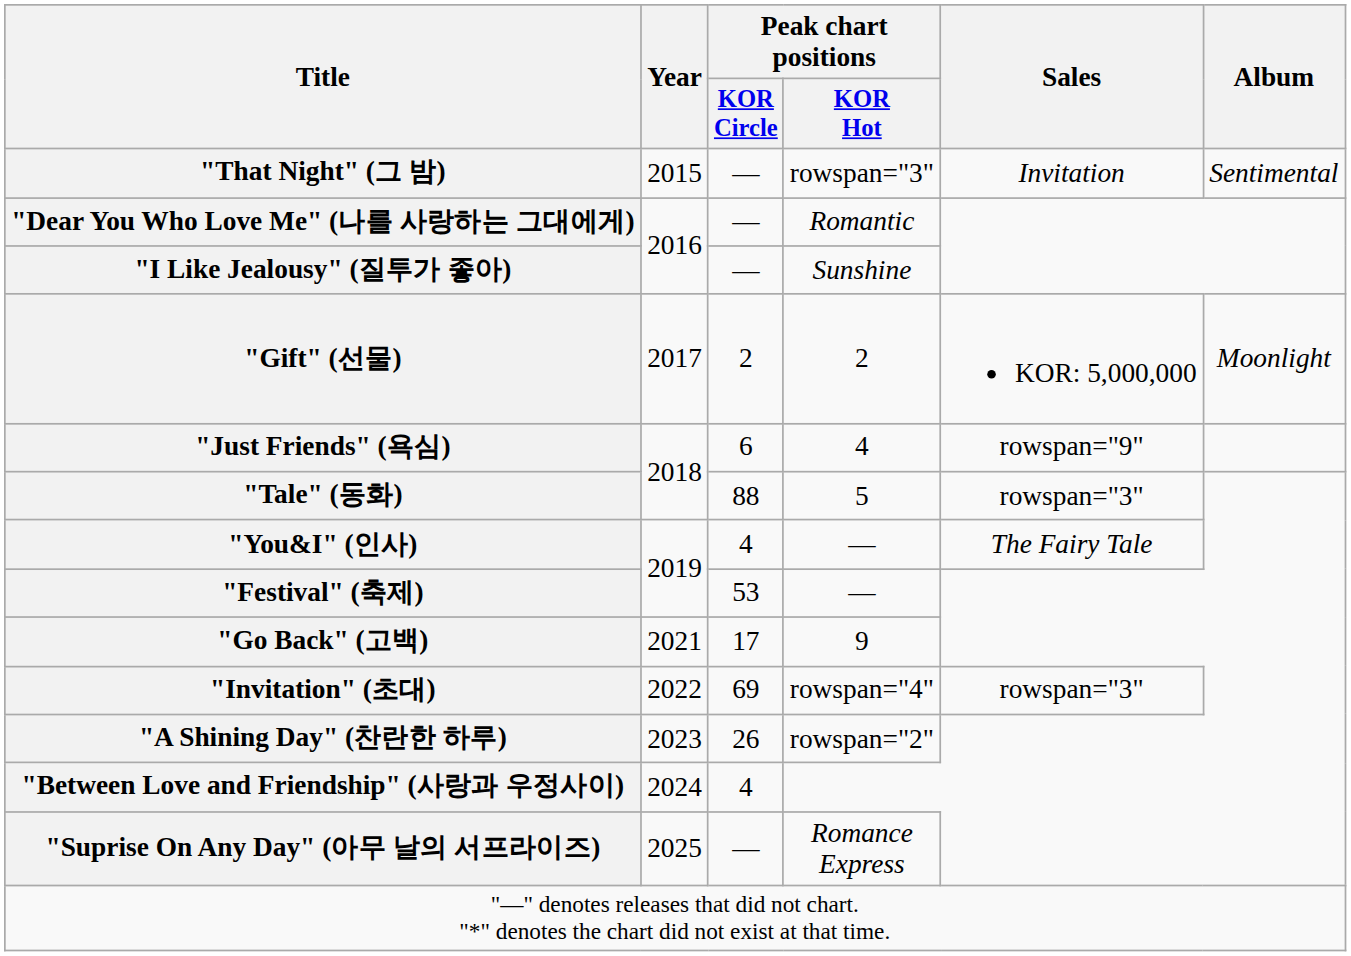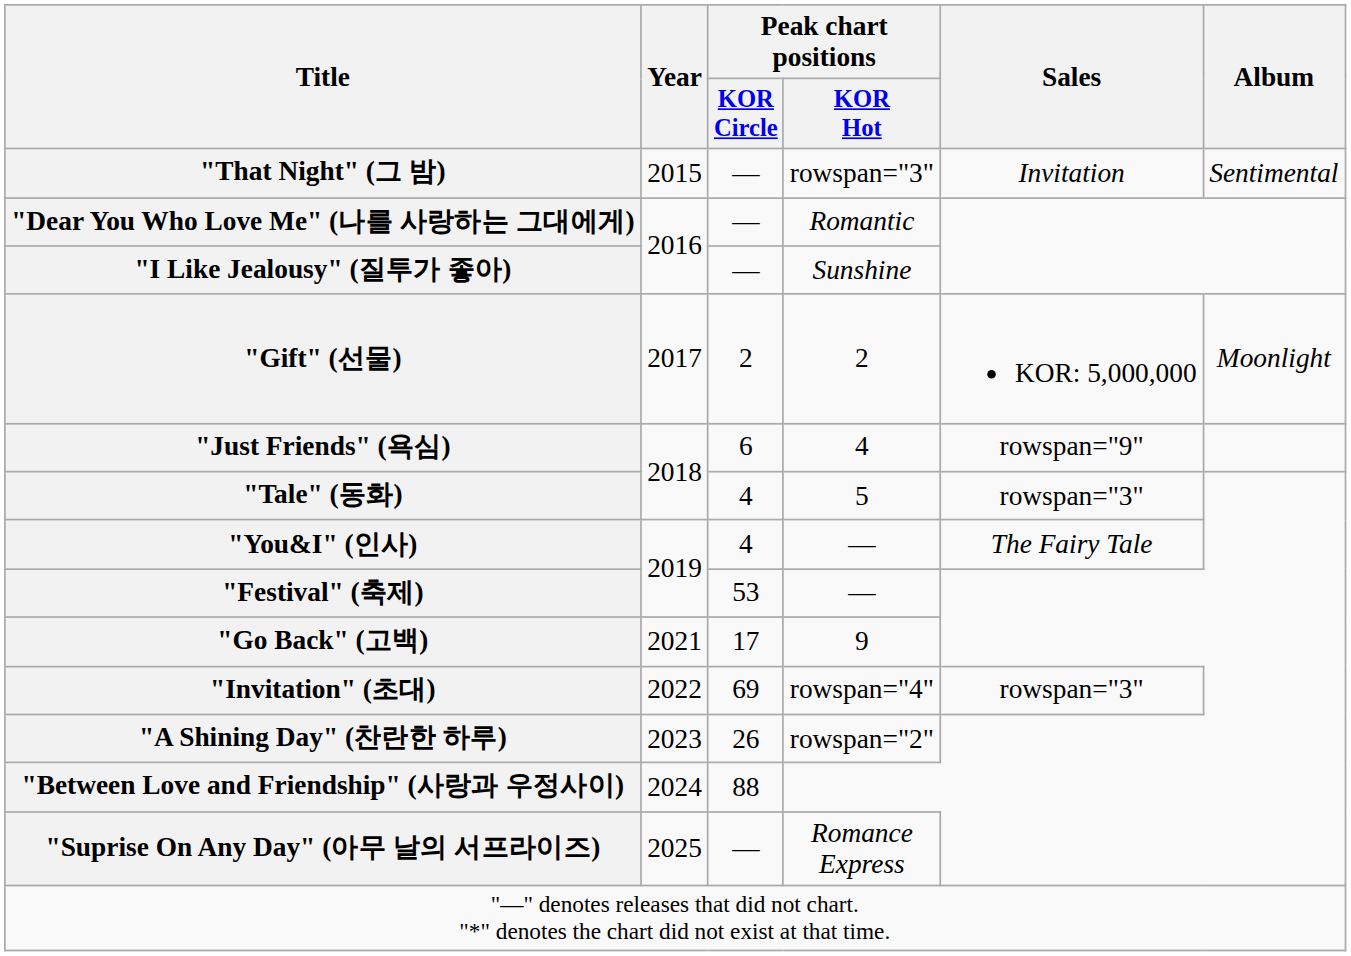(746, 495) 88 -> (746, 495) 4
(746, 786) 4 -> (746, 786) 88
